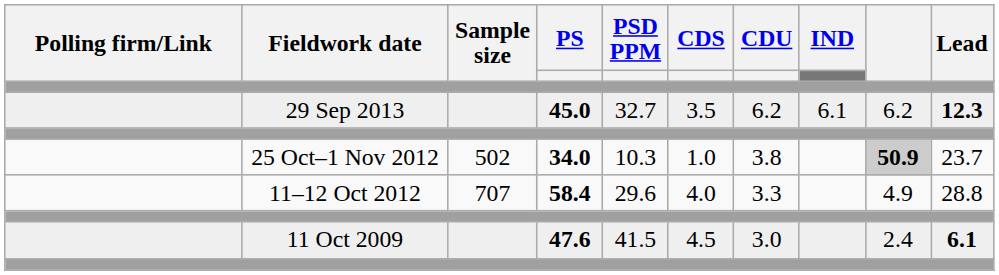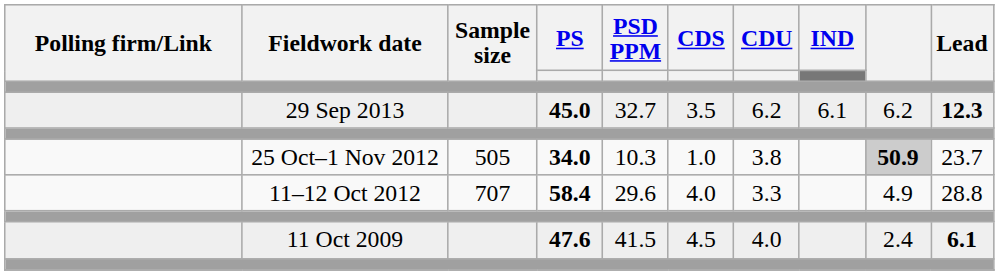(493, 157) 502 -> (493, 157) 505
(767, 240) 3.0 -> (767, 240) 4.0
